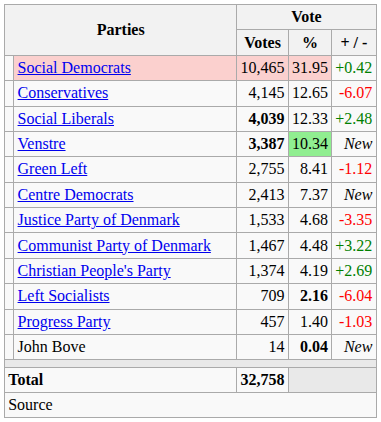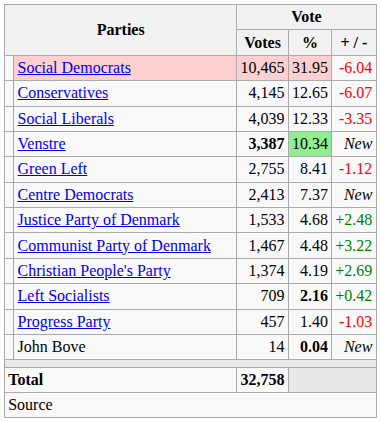(354, 67) +0.42 -> (356, 67) -6.04
(267, 118) bold -> (267, 118) normal
(354, 118) +2.48 -> (356, 118) -3.35
(356, 220) -3.35 -> (354, 220) +2.48
(356, 296) -6.04 -> (354, 296) +0.42
